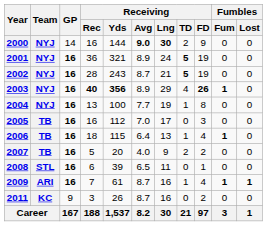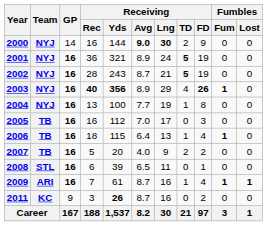(117, 197) normal -> (117, 197) bold
